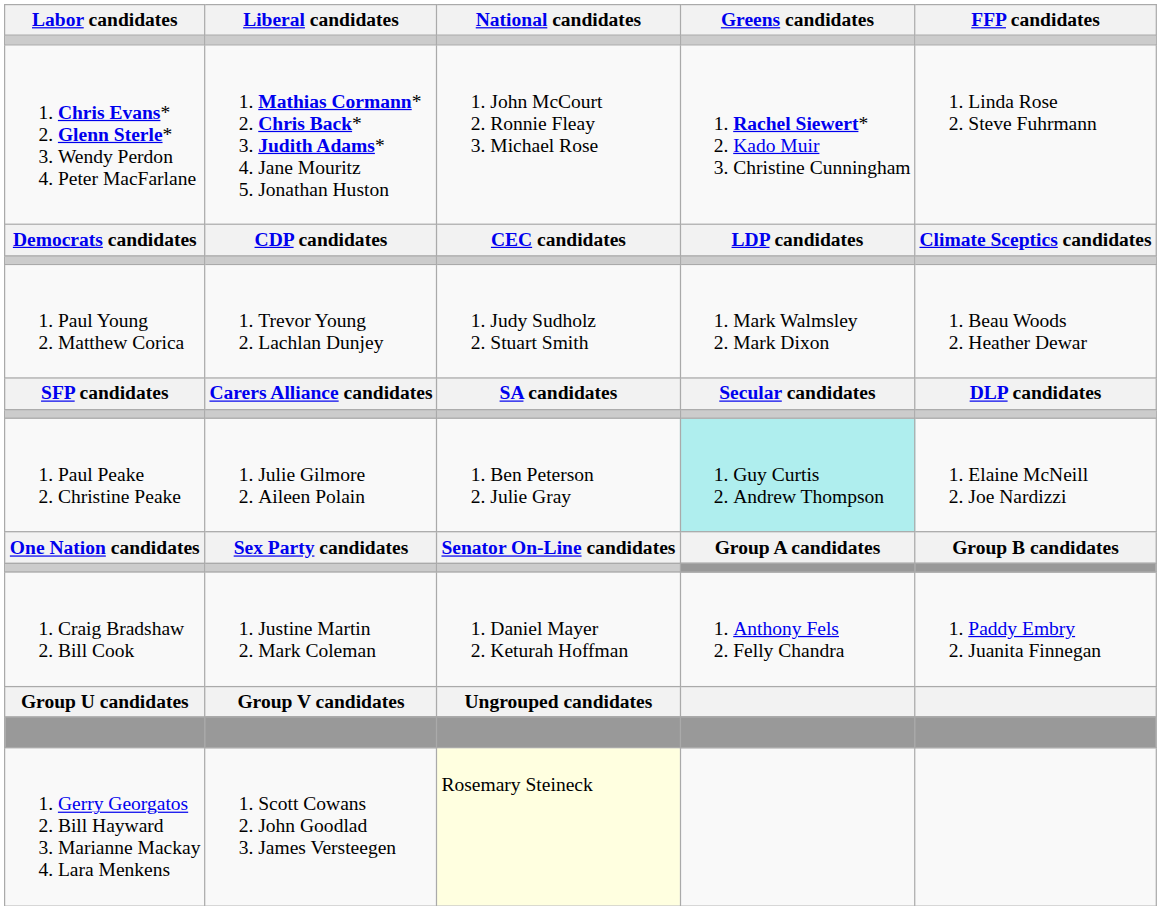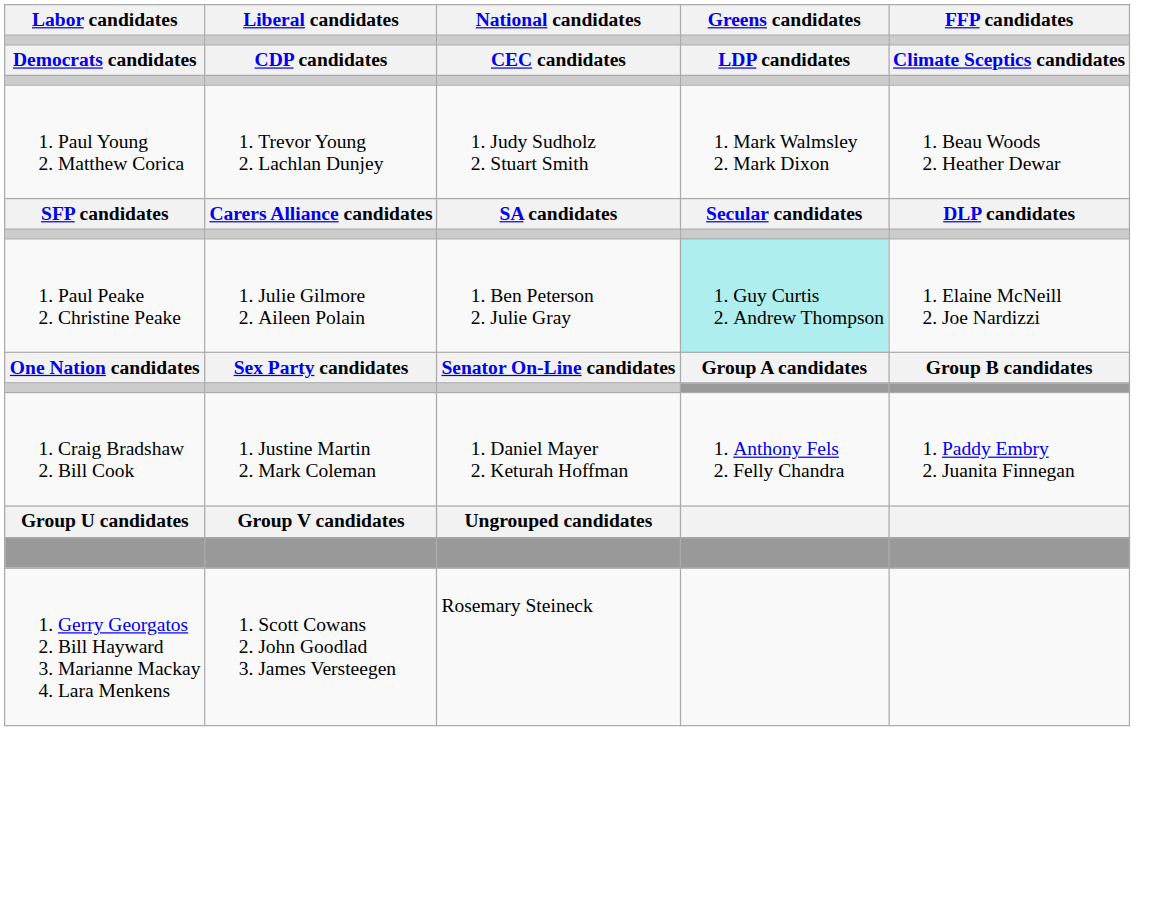- row: (105, 145)
(517, 785) lightyellow background -> (517, 605) no background
